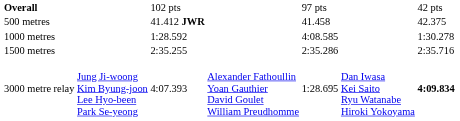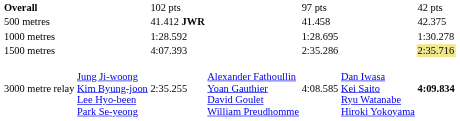(320, 36) 4:08.585 -> (320, 36) 1:28.695
(169, 50) 2:35.255 -> (169, 50) 4:07.393
(436, 50) no background -> (436, 50) khaki background
(169, 88) 4:07.393 -> (169, 88) 2:35.255
(320, 88) 1:28.695 -> (320, 88) 4:08.585
